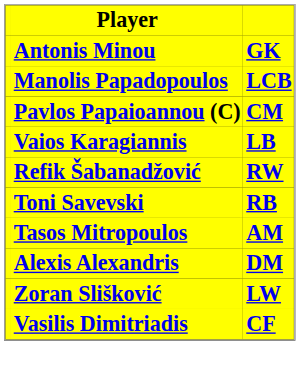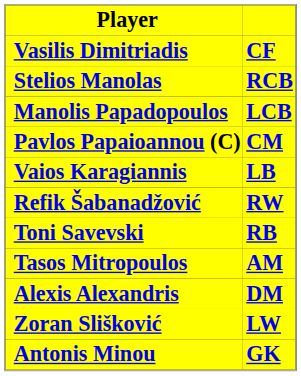rows swapped: (85, 50) <-> (101, 323)
+ row: (88, 81)
